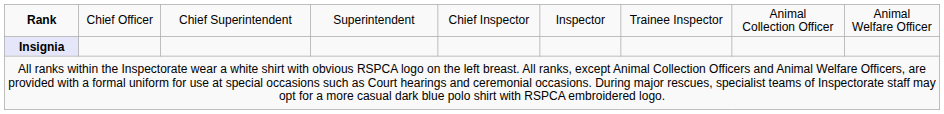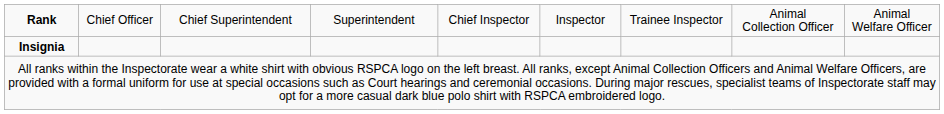(42, 46) lavender background -> (42, 46) no background
